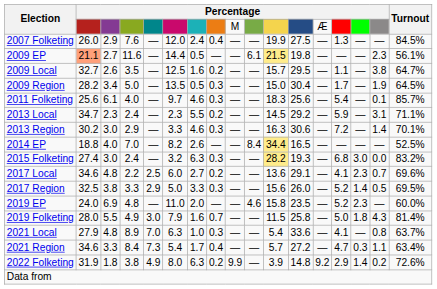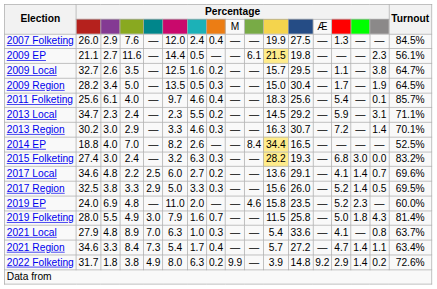(89, 56) lightsalmon background -> (89, 56) no background
(216, 101) 0.3 -> (216, 101) 0.4
(301, 130) 30.6 -> (301, 130) 30.7
(360, 174) 2.3 -> (360, 174) 1.4
(360, 248) 0.3 -> (360, 248) 1.4
(89, 263) 31.9 -> (89, 263) 31.7
